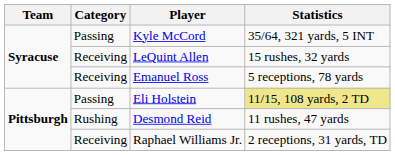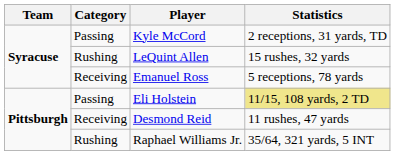(311, 35) 35/64, 321 yards, 5 INT -> (317, 35) 2 receptions, 31 yards, TD
(100, 56) Receiving -> (96, 56) Rushing
(96, 119) Rushing -> (100, 119) Receiving
(100, 139) Receiving -> (96, 139) Rushing
(317, 139) 2 receptions, 31 yards, TD -> (311, 139) 35/64, 321 yards, 5 INT
